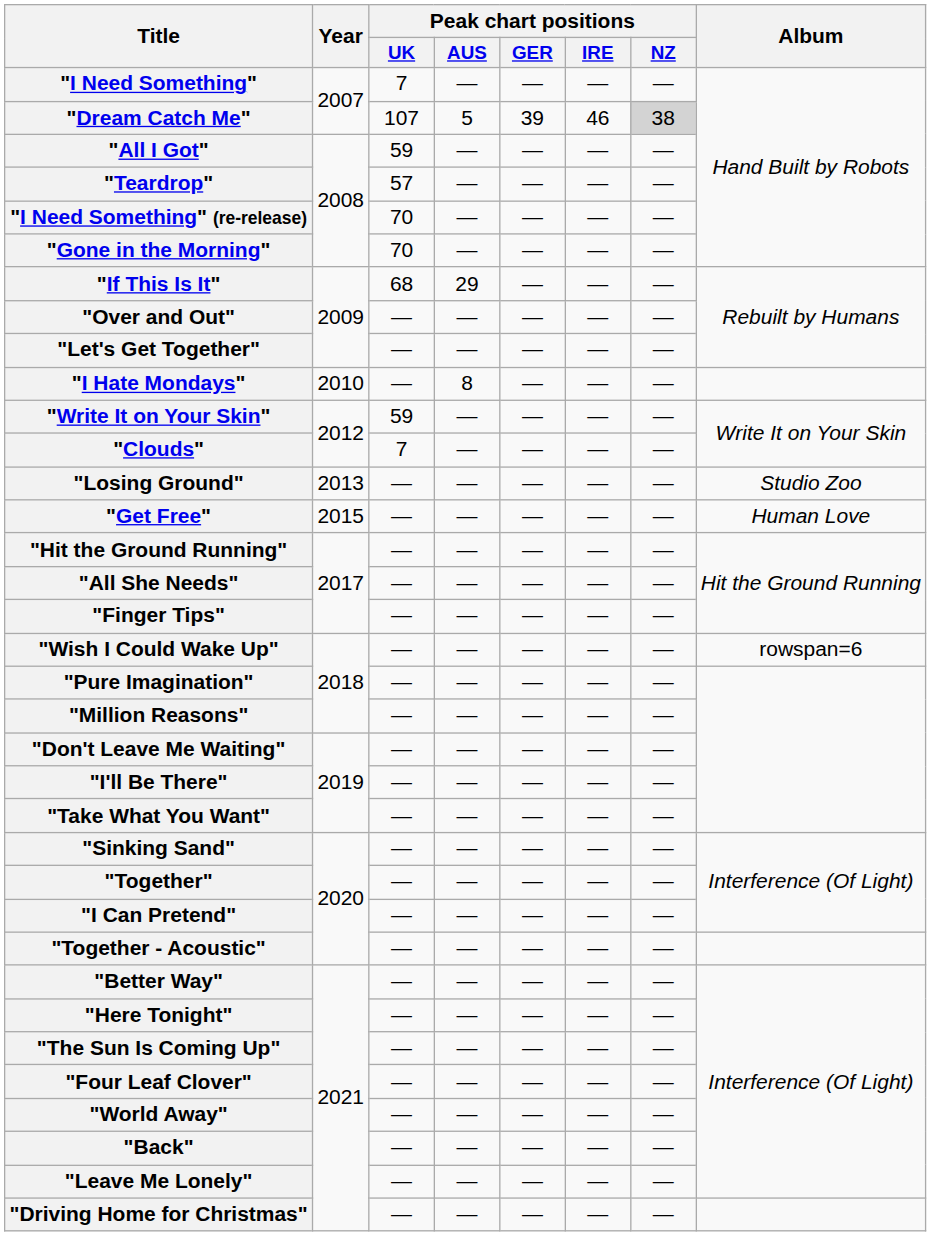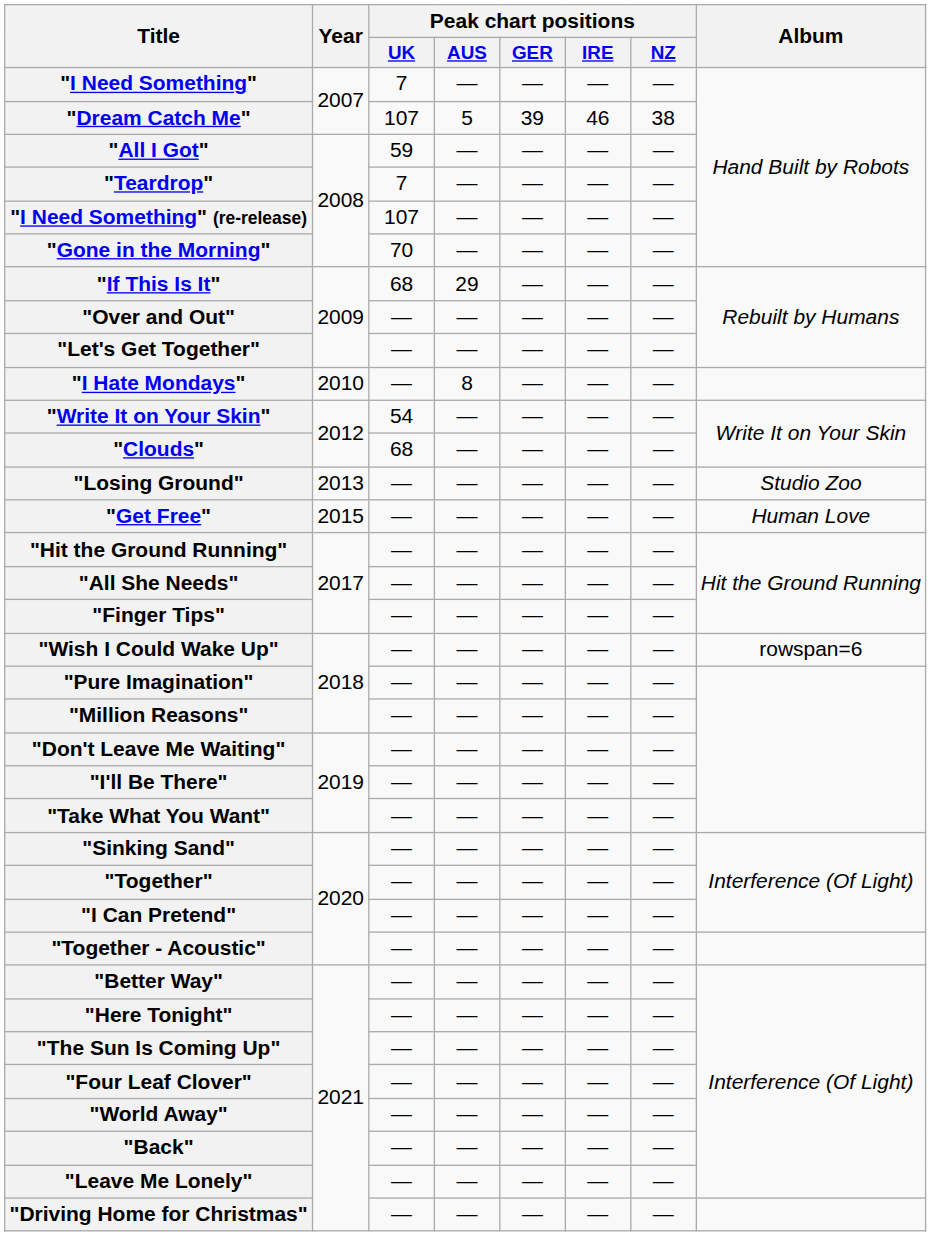(663, 117) lightgrey background -> (663, 117) no background
(402, 183) 57 -> (402, 183) 7
(402, 217) 70 -> (402, 217) 107
(402, 416) 59 -> (402, 416) 54
(402, 449) 7 -> (402, 449) 68
